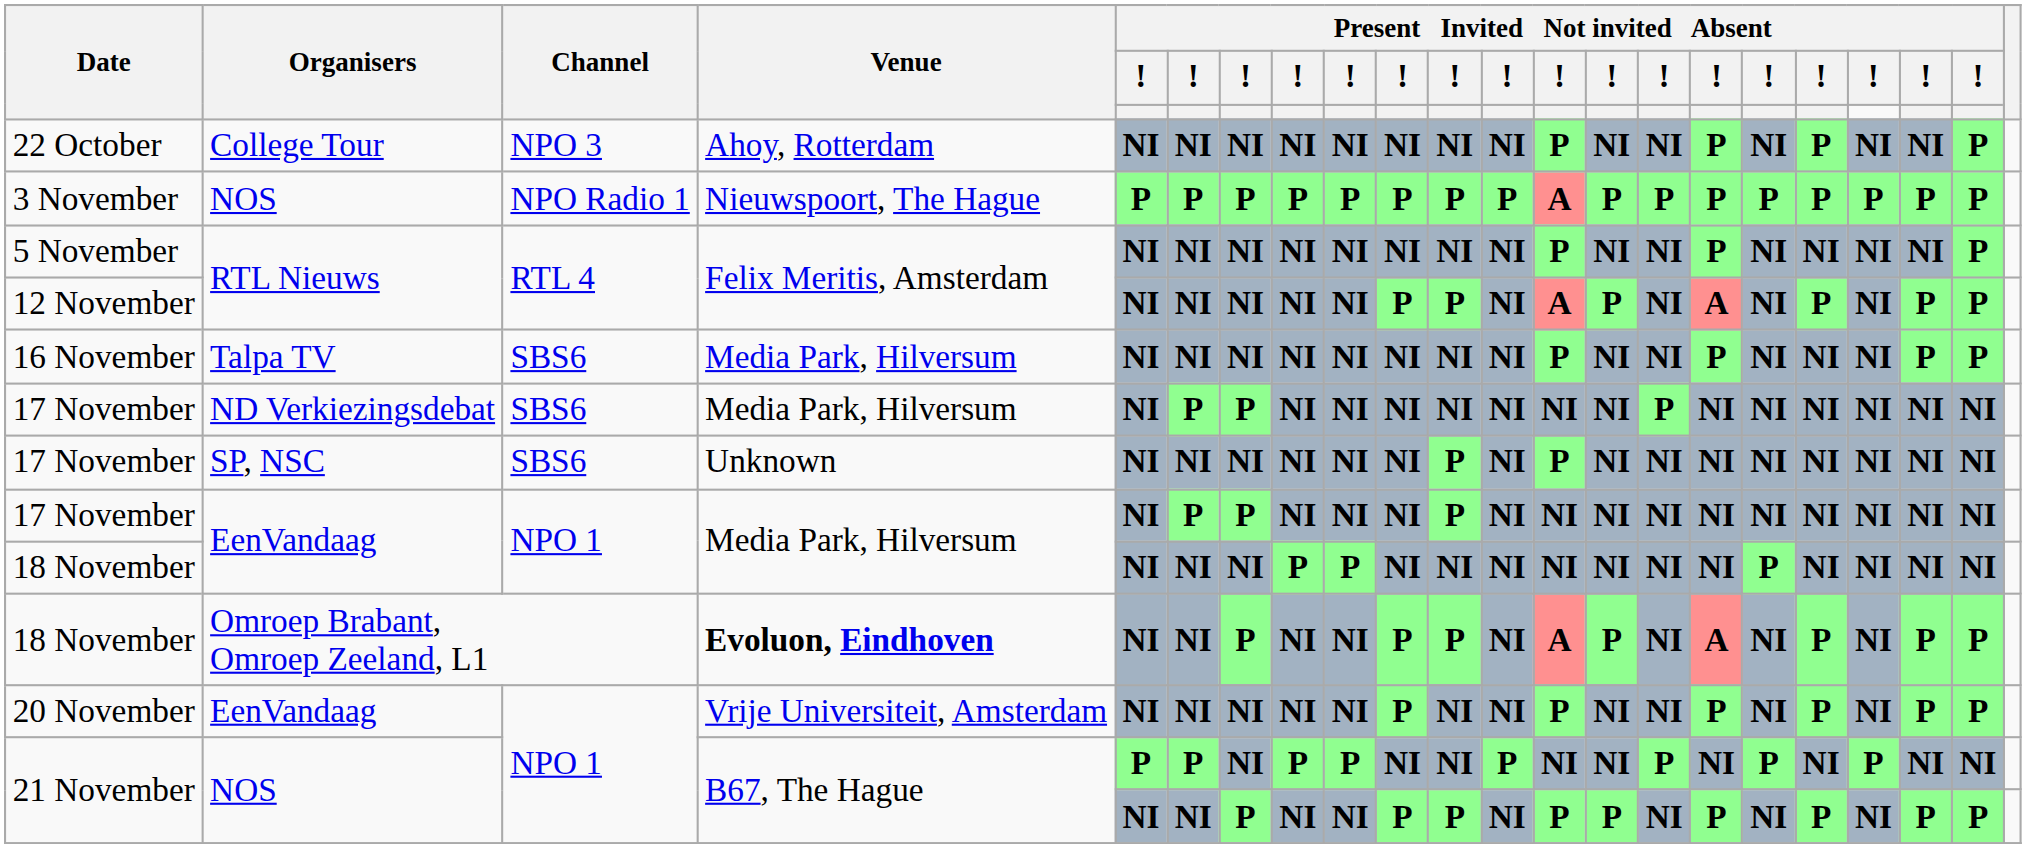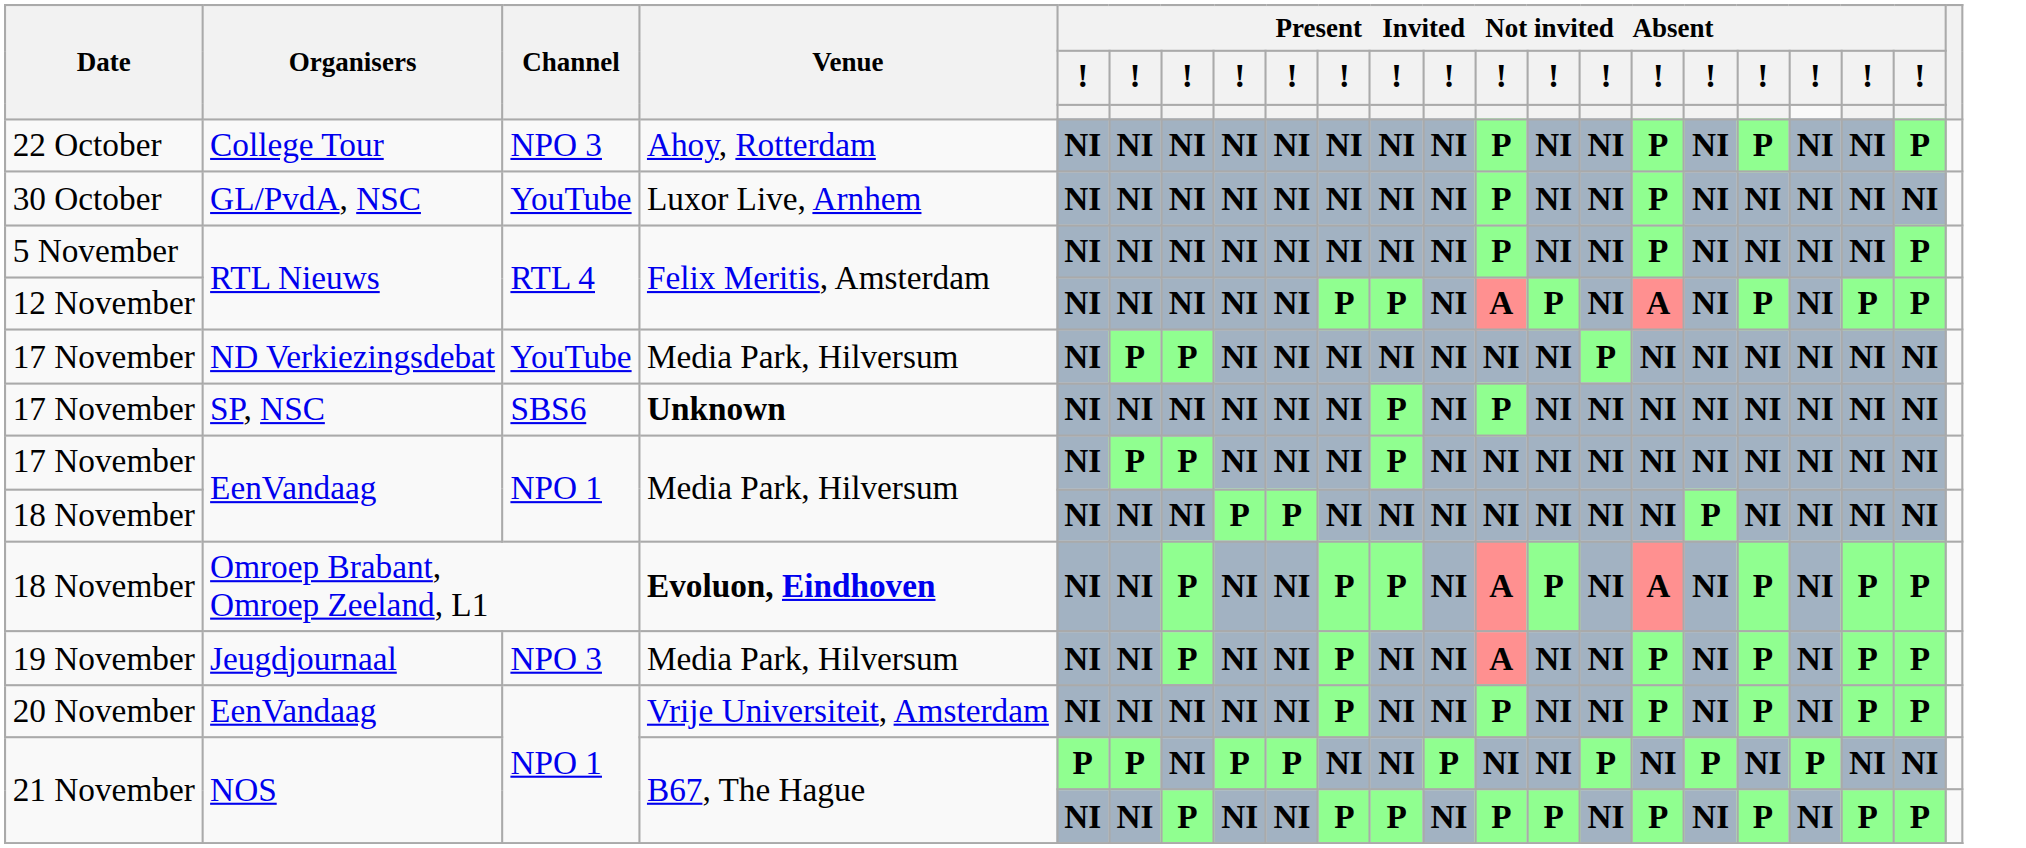+ row: (87, 197)
- row: (95, 197)
- row: (104, 356)
(548, 409) SBS6 -> (571, 356) YouTube
(771, 461) normal -> (716, 409) bold
+ row: (104, 657)
